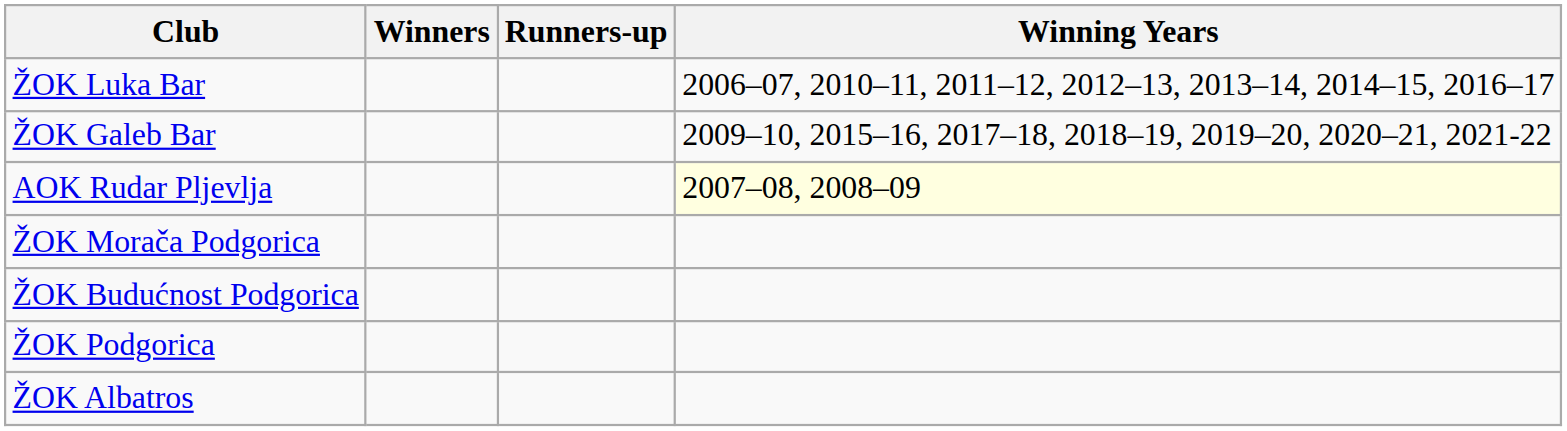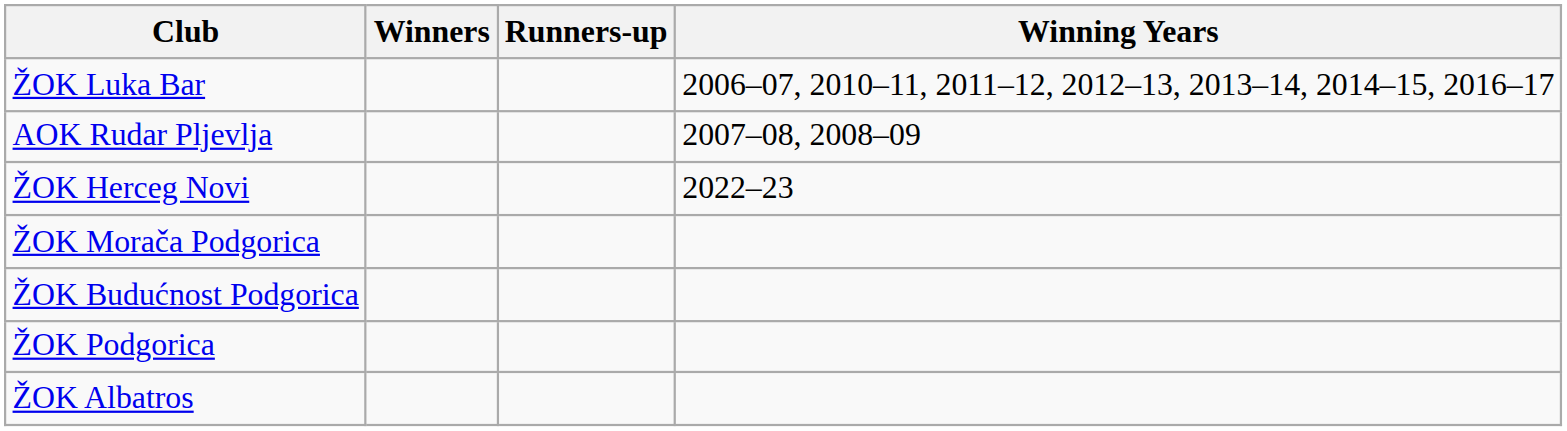- row: (114, 136)
(802, 188) lightyellow background -> (802, 136) no background
+ row: (131, 188)
